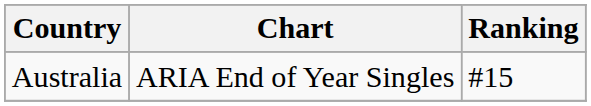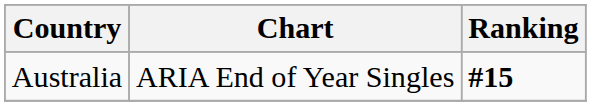(491, 76) normal -> (491, 76) bold
